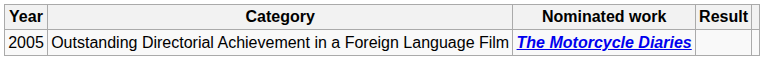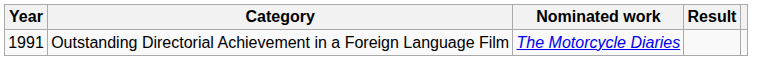(26, 42) 2005 -> (26, 42) 1991
(604, 42) bold -> (598, 42) normal
